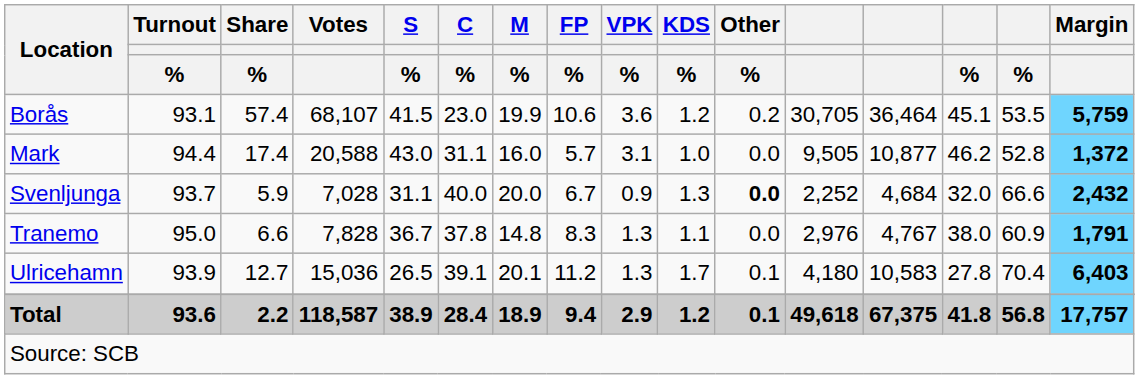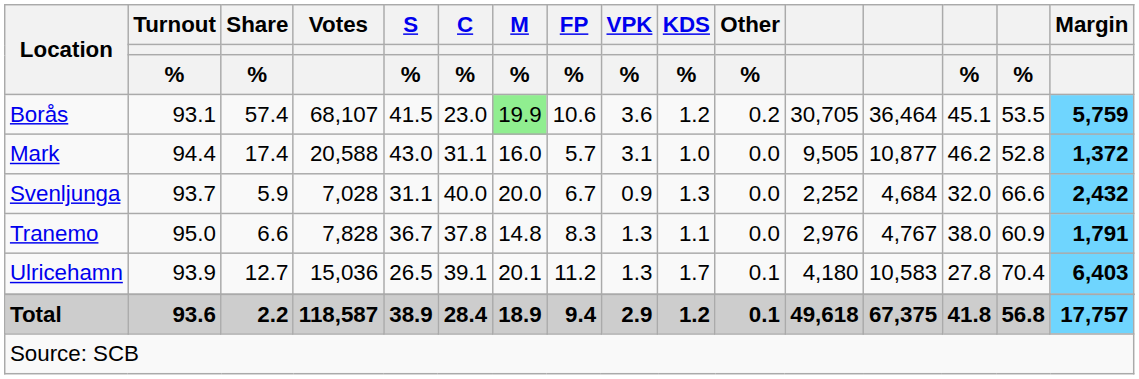(520, 114) no background -> (520, 114) lightgreen background
(764, 194) bold -> (764, 194) normal
